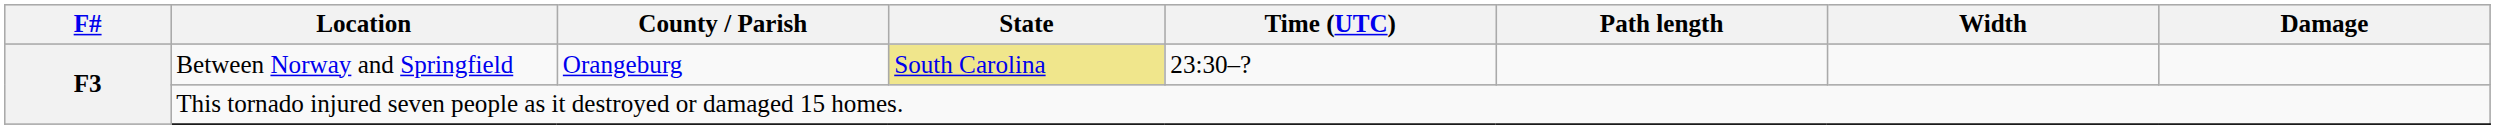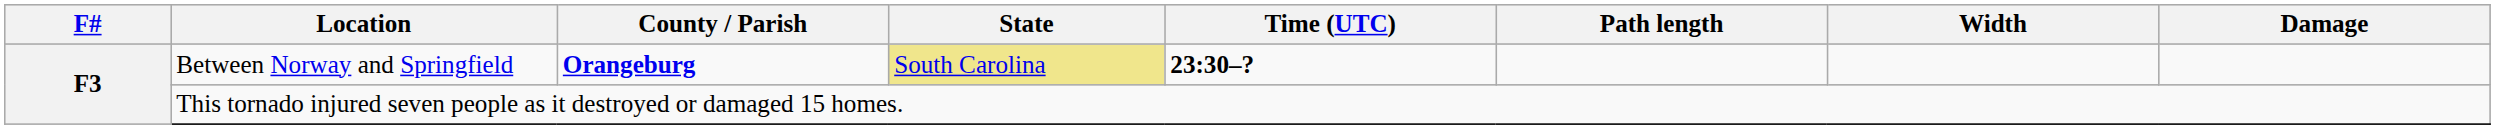(623, 64) normal -> (629, 64) bold
(1211, 64) normal -> (1212, 64) bold
